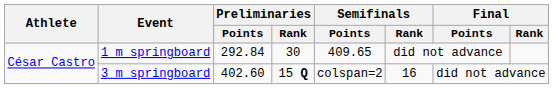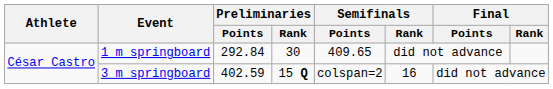(243, 73) 402.60 -> (243, 73) 402.59
